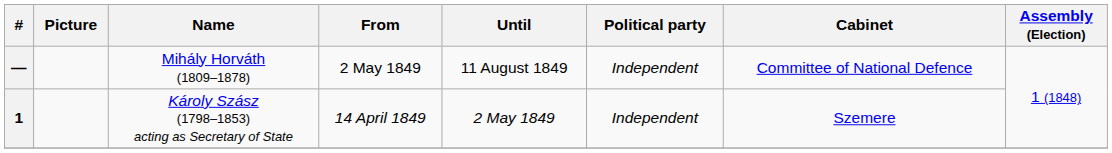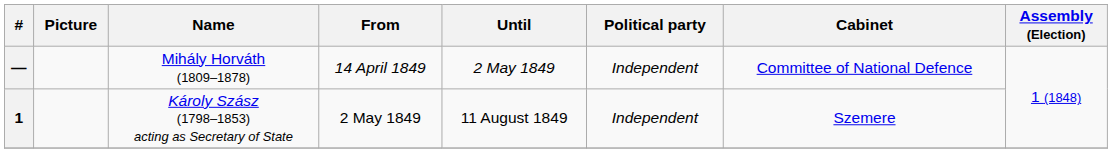(380, 67) 2 May 1849 -> (380, 67) 14 April 1849
(514, 67) 11 August 1849 -> (514, 67) 2 May 1849
(380, 118) 14 April 1849 -> (380, 118) 2 May 1849
(514, 118) 2 May 1849 -> (514, 118) 11 August 1849
